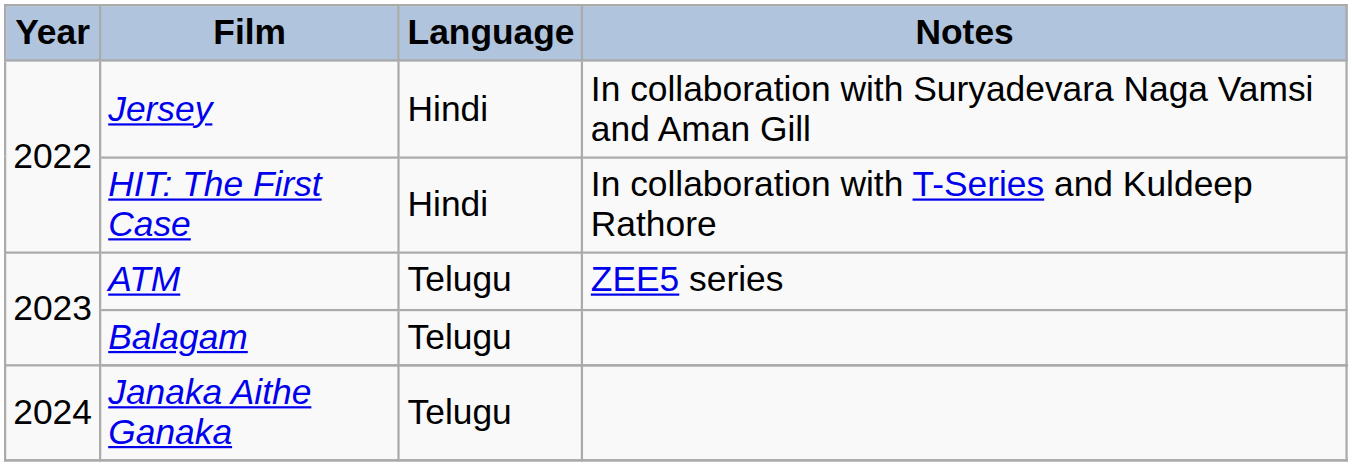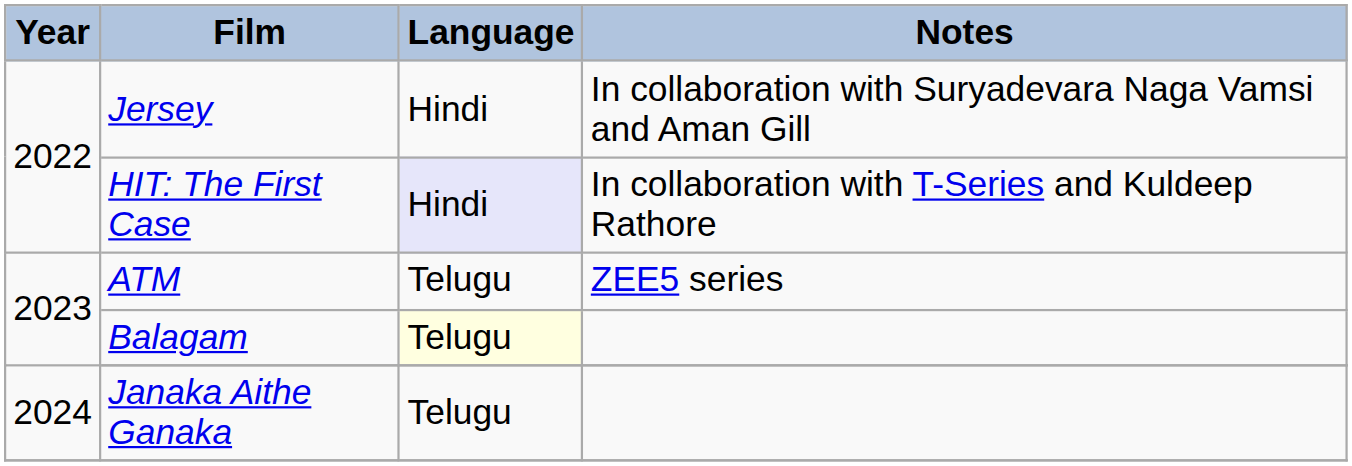(448, 204) no background -> (448, 204) lavender background
(460, 336) no background -> (460, 336) lightyellow background
